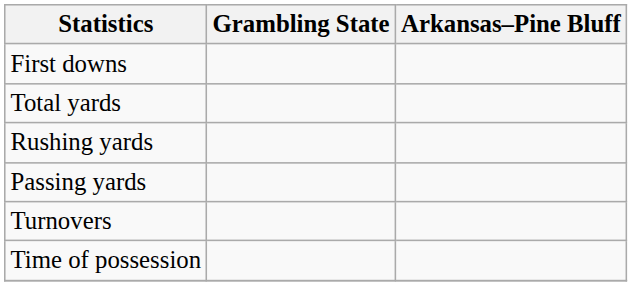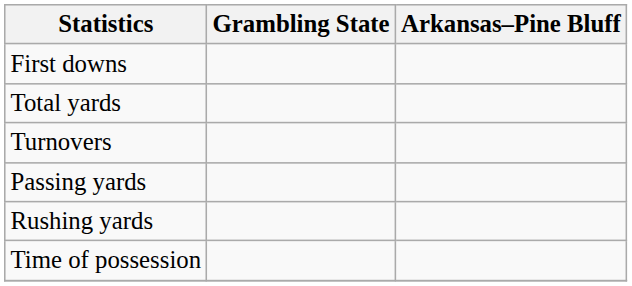rows swapped: (82, 142) <-> (61, 220)
